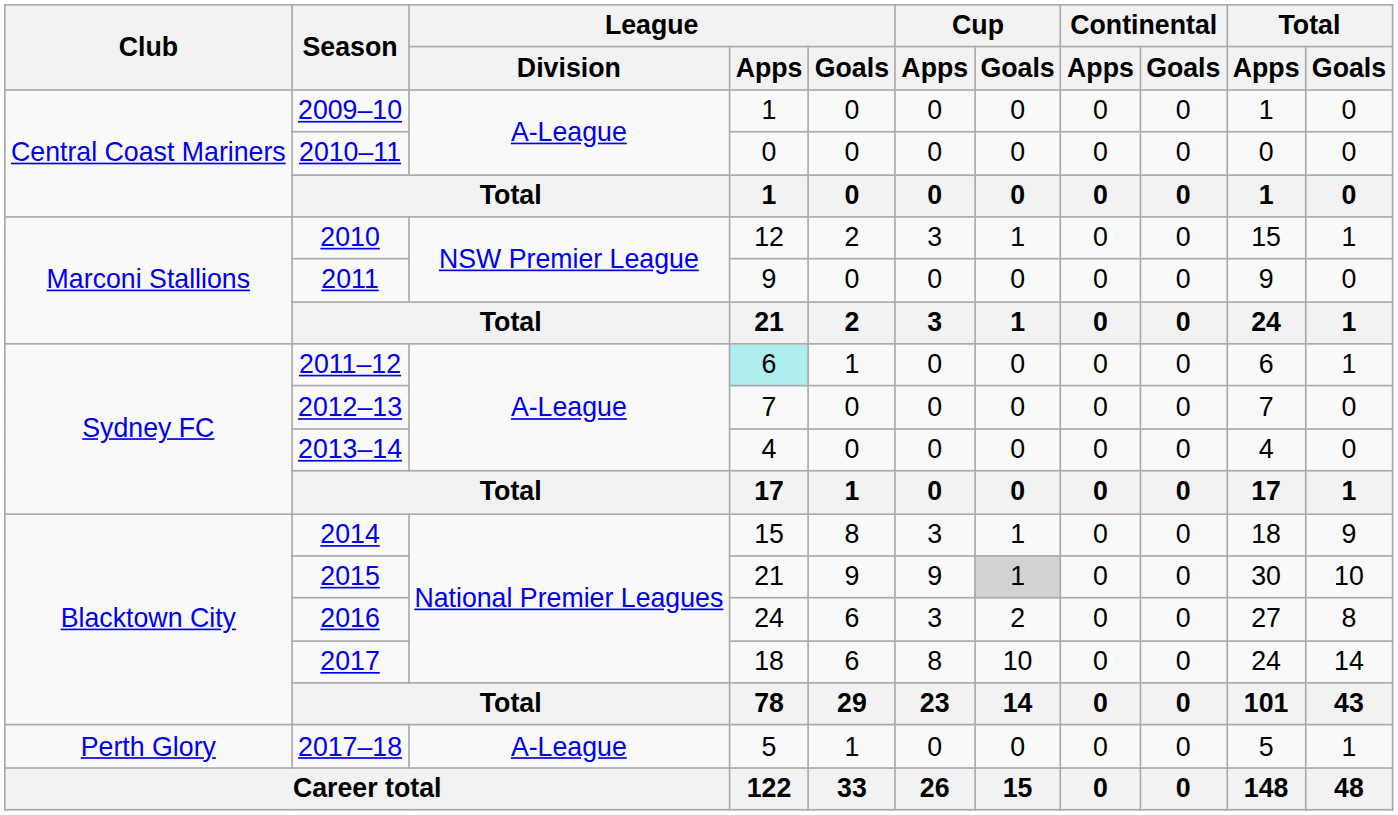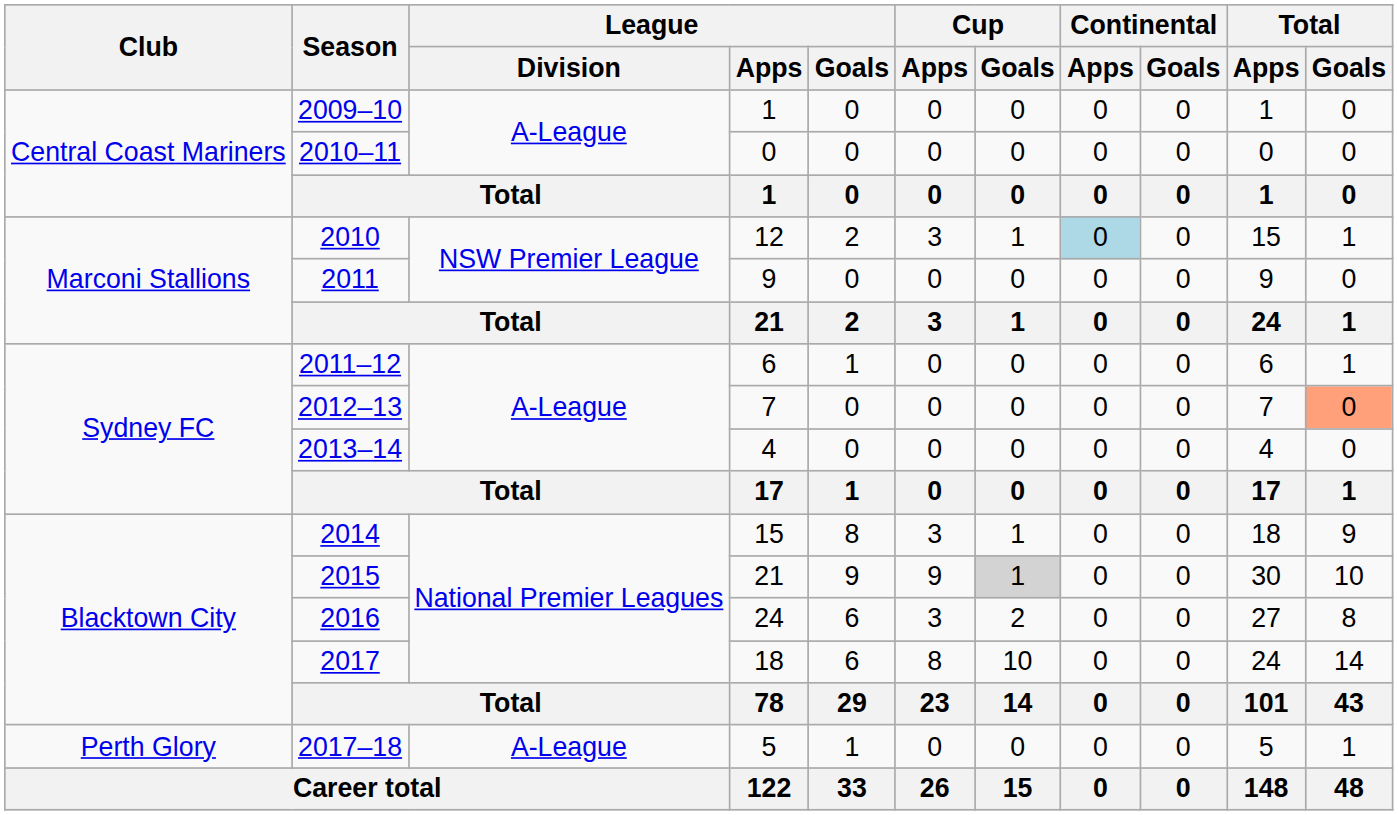(1100, 237) no background -> (1100, 237) lightblue background
(769, 364) paleturquoise background -> (769, 364) no background
(1349, 407) no background -> (1349, 407) lightsalmon background
